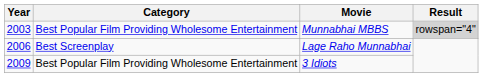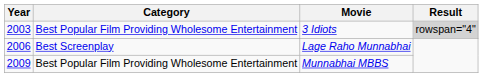(345, 30) Munnabhai MBBS -> (319, 30) 3 Idiots
(319, 64) 3 Idiots -> (345, 64) Munnabhai MBBS
